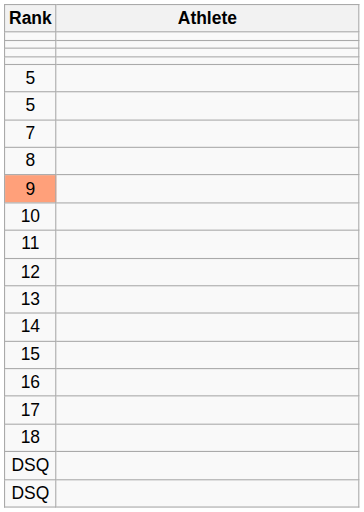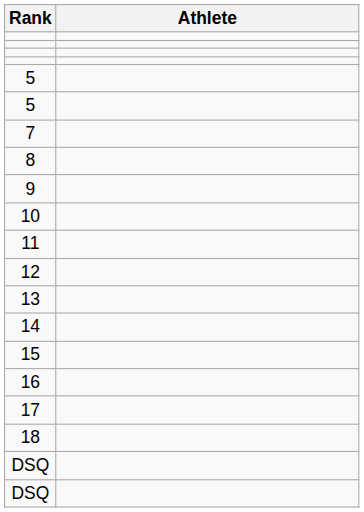(30, 188) lightsalmon background -> (30, 188) no background
